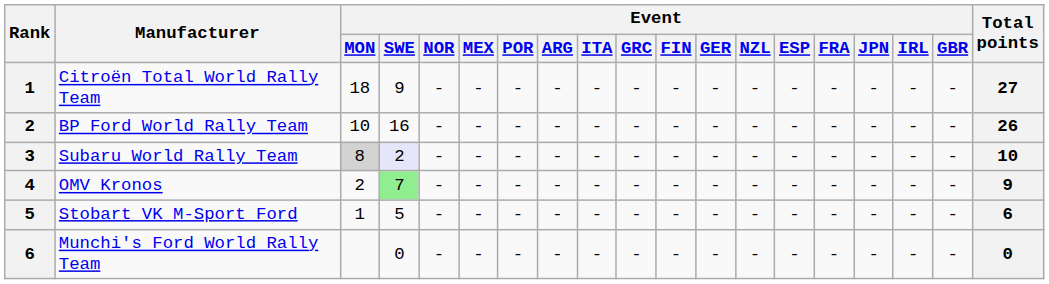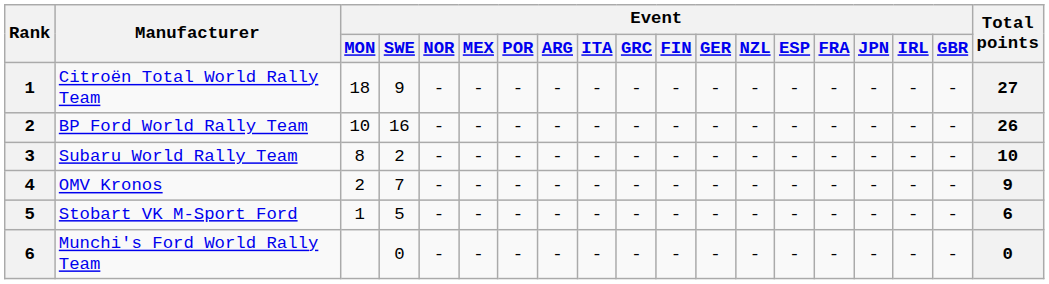(360, 156) lightgrey background -> (360, 156) no background
(399, 156) lavender background -> (399, 156) no background
(399, 185) lightgreen background -> (399, 185) no background
